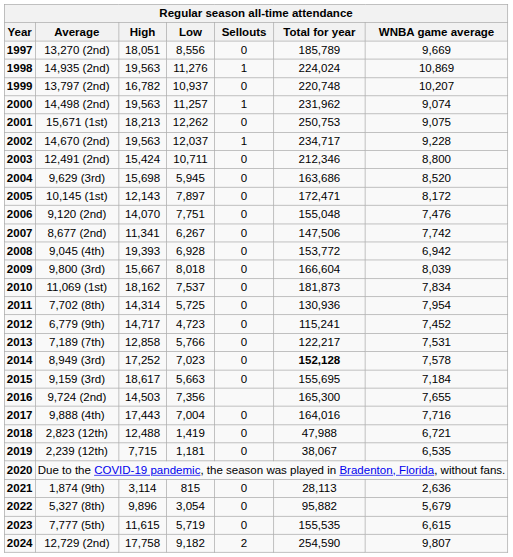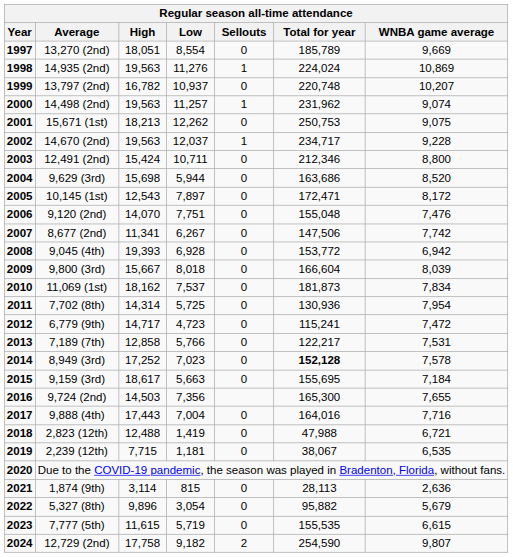(190, 50) 8,556 -> (190, 50) 8,554
(190, 178) 5,945 -> (190, 178) 5,944
(143, 196) 12,143 -> (143, 196) 12,543
(437, 324) 7,452 -> (437, 324) 7,472
